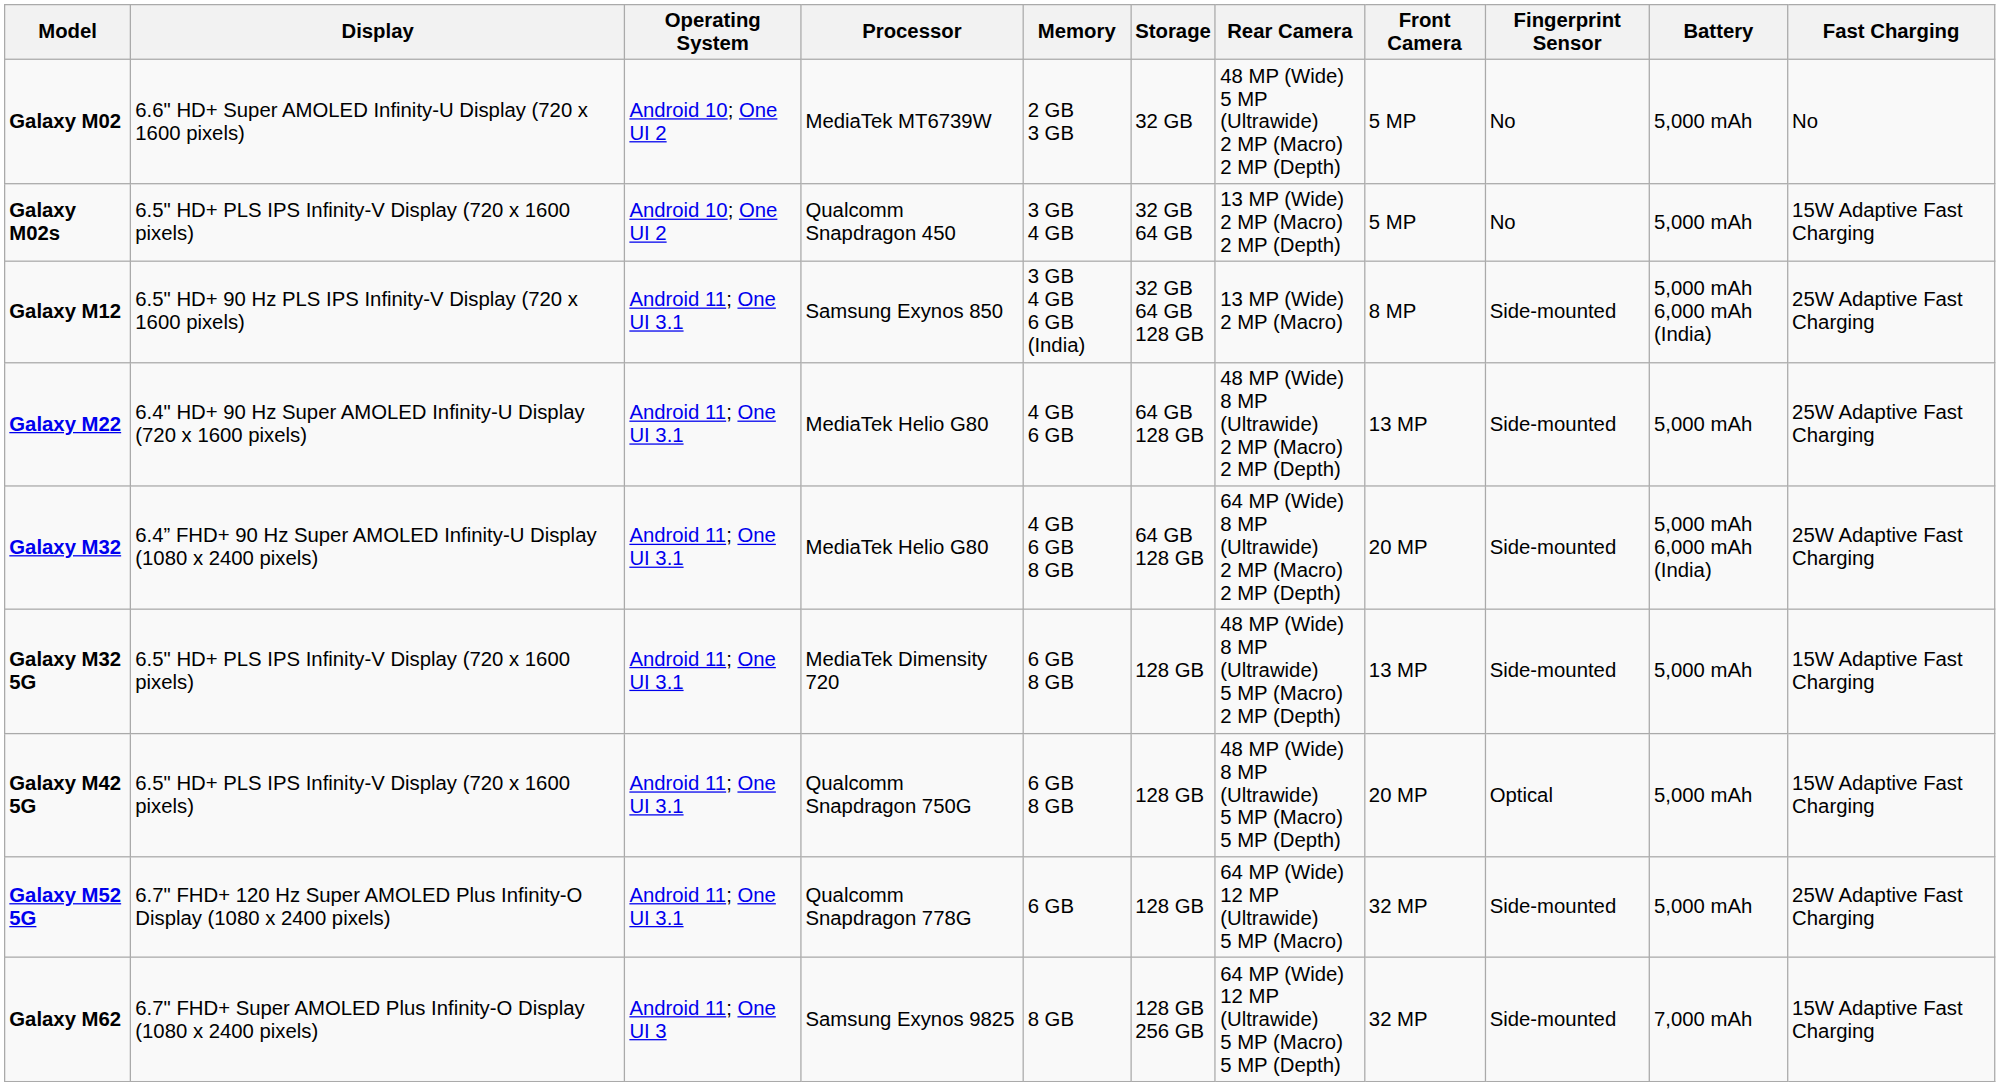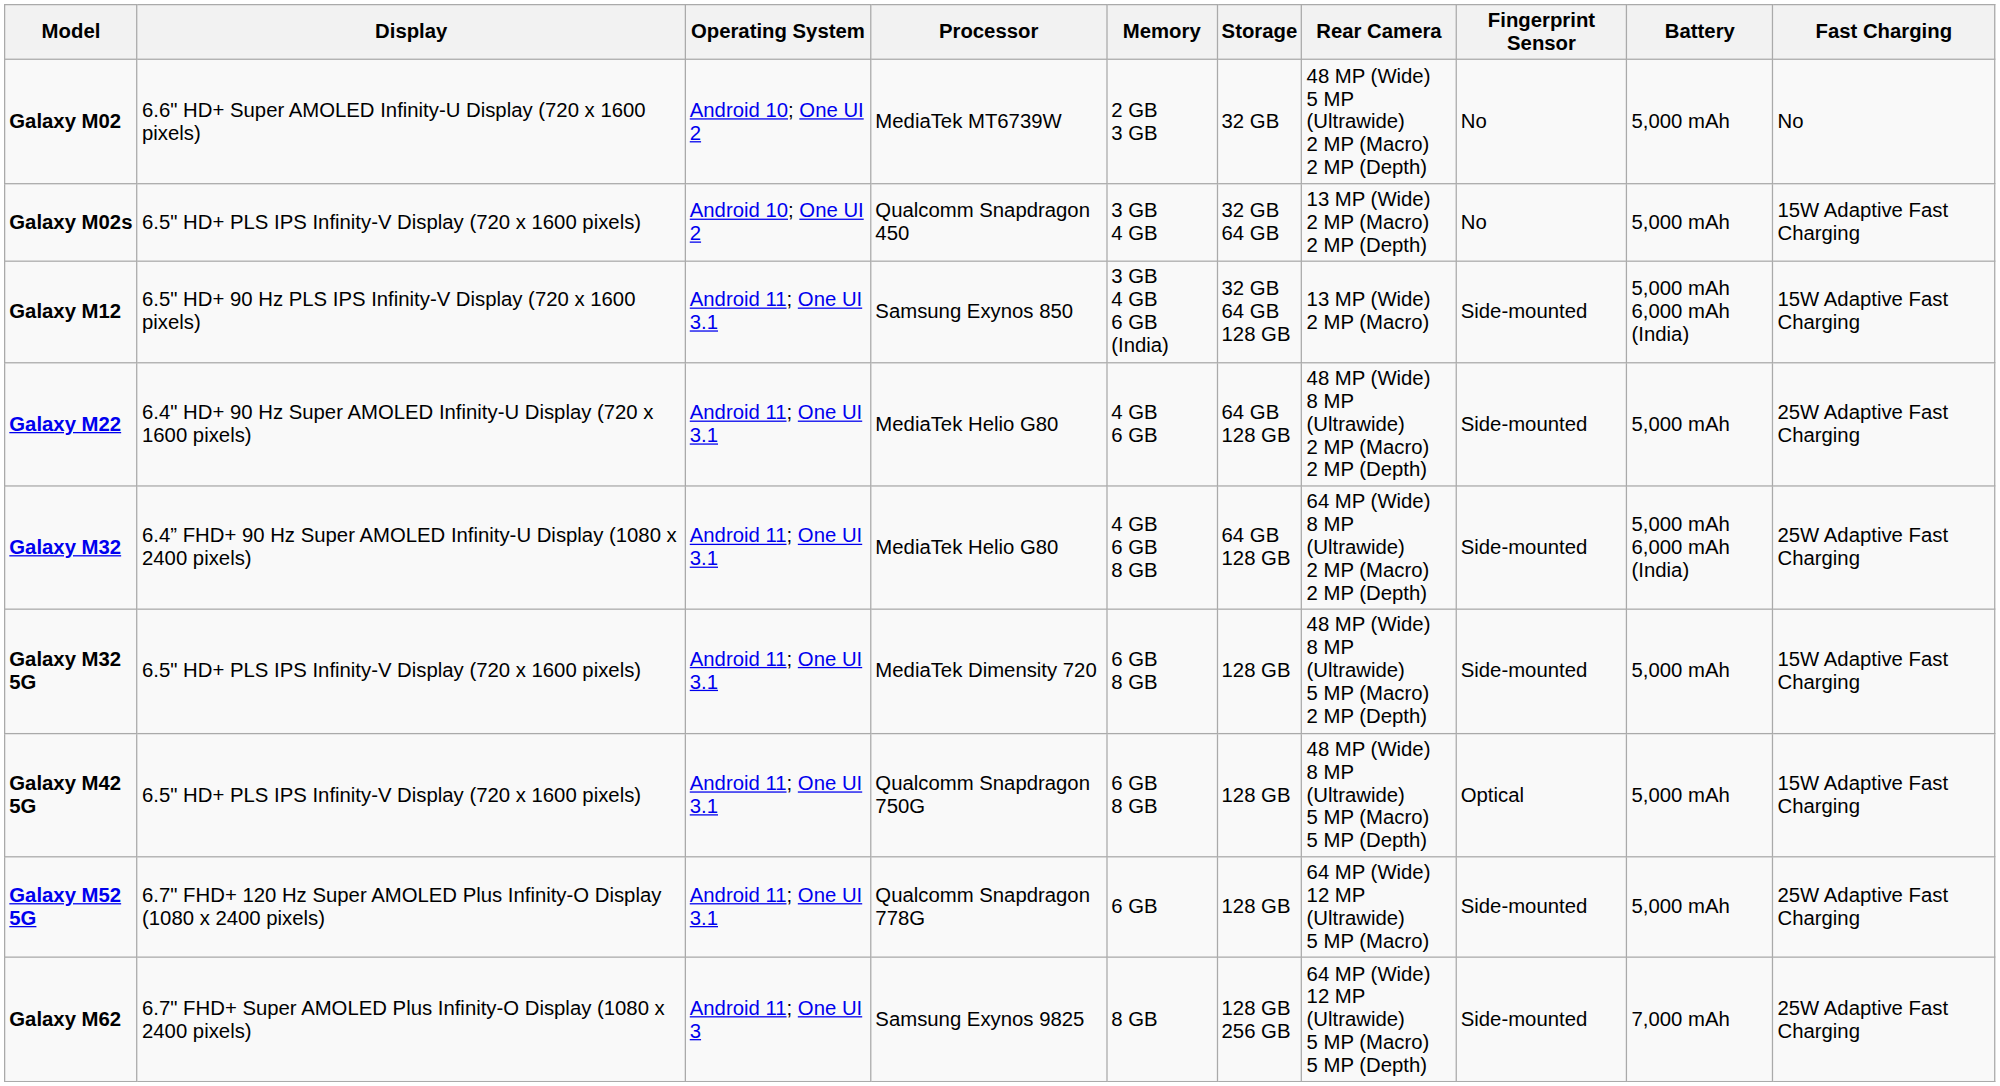- column: (1425, 32)
(1877, 311) 25W Adaptive Fast Charging -> (1863, 311) 15W Adaptive Fast Charging
(1877, 1019) 15W Adaptive Fast Charging -> (1863, 1019) 25W Adaptive Fast Charging
